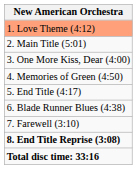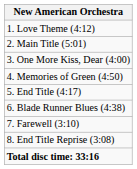(51, 28) lightsalmon background -> (51, 28) no background
(63, 140) bold -> (61, 140) normal
